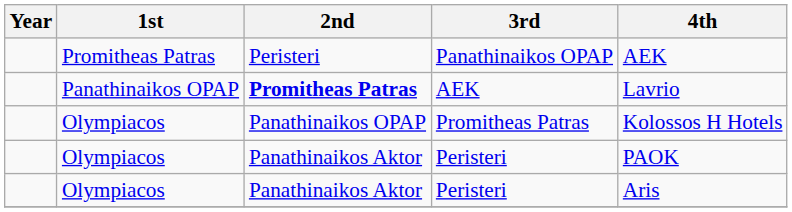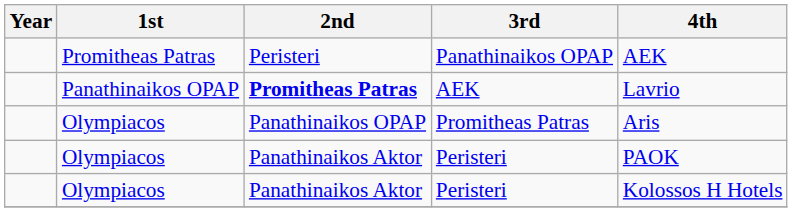(703, 122) Kolossos H Hotels -> (641, 122) Aris
(641, 190) Aris -> (703, 190) Kolossos H Hotels
